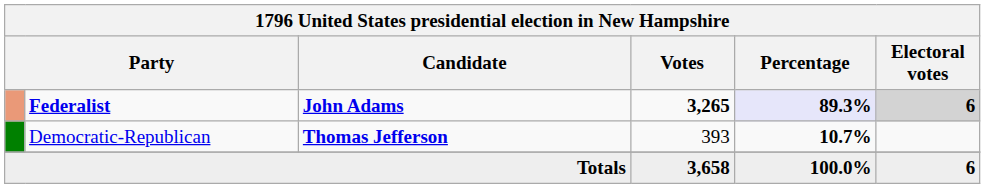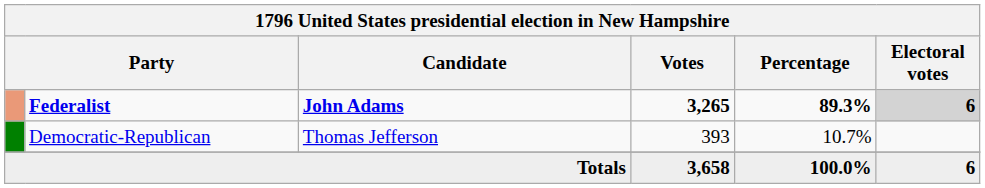(845, 105) lavender background -> (845, 105) no background
(375, 136) bold -> (370, 136) normal
(845, 136) bold -> (847, 136) normal
